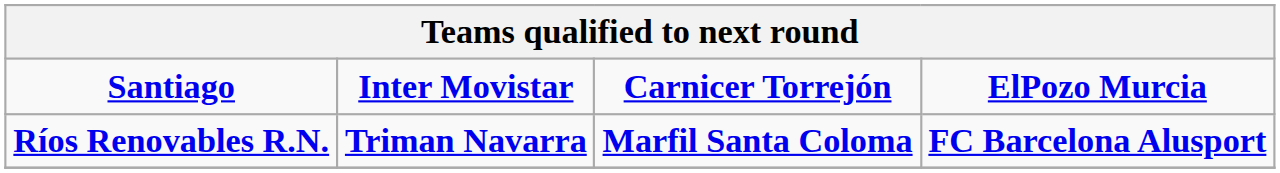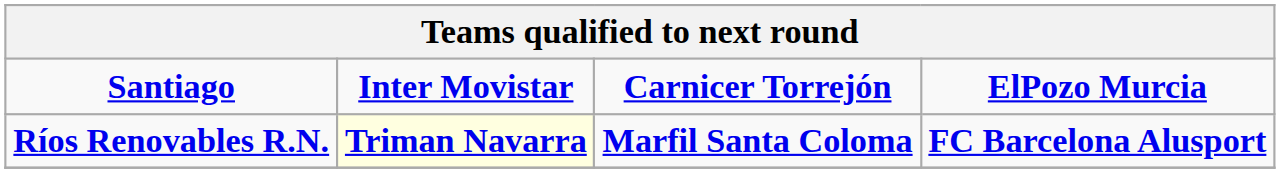(466, 140) no background -> (466, 140) lightyellow background
